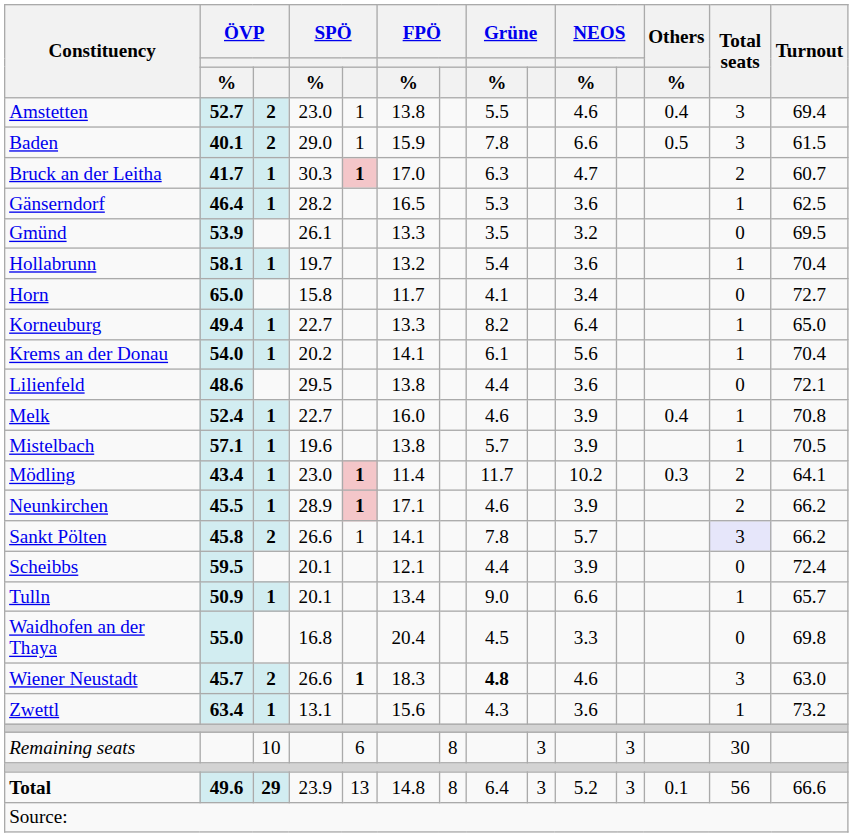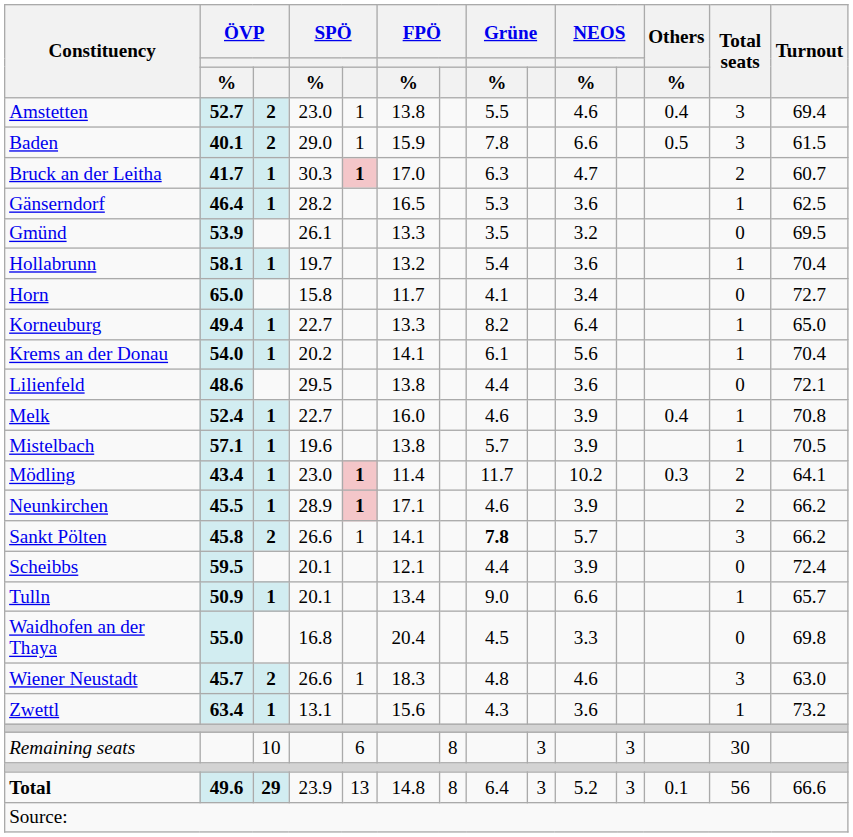(497, 536) normal -> (497, 536) bold
(740, 536) lavender background -> (740, 536) no background
(360, 679) bold -> (360, 679) normal
(497, 679) bold -> (497, 679) normal
